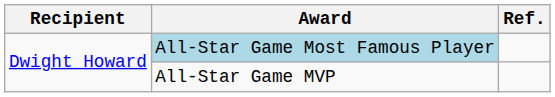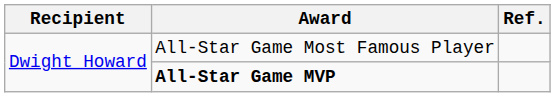(325, 48) lightblue background -> (325, 48) no background
(245, 77) normal -> (245, 77) bold
